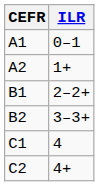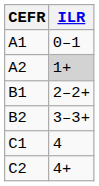(62, 68) no background -> (62, 68) lightgrey background
